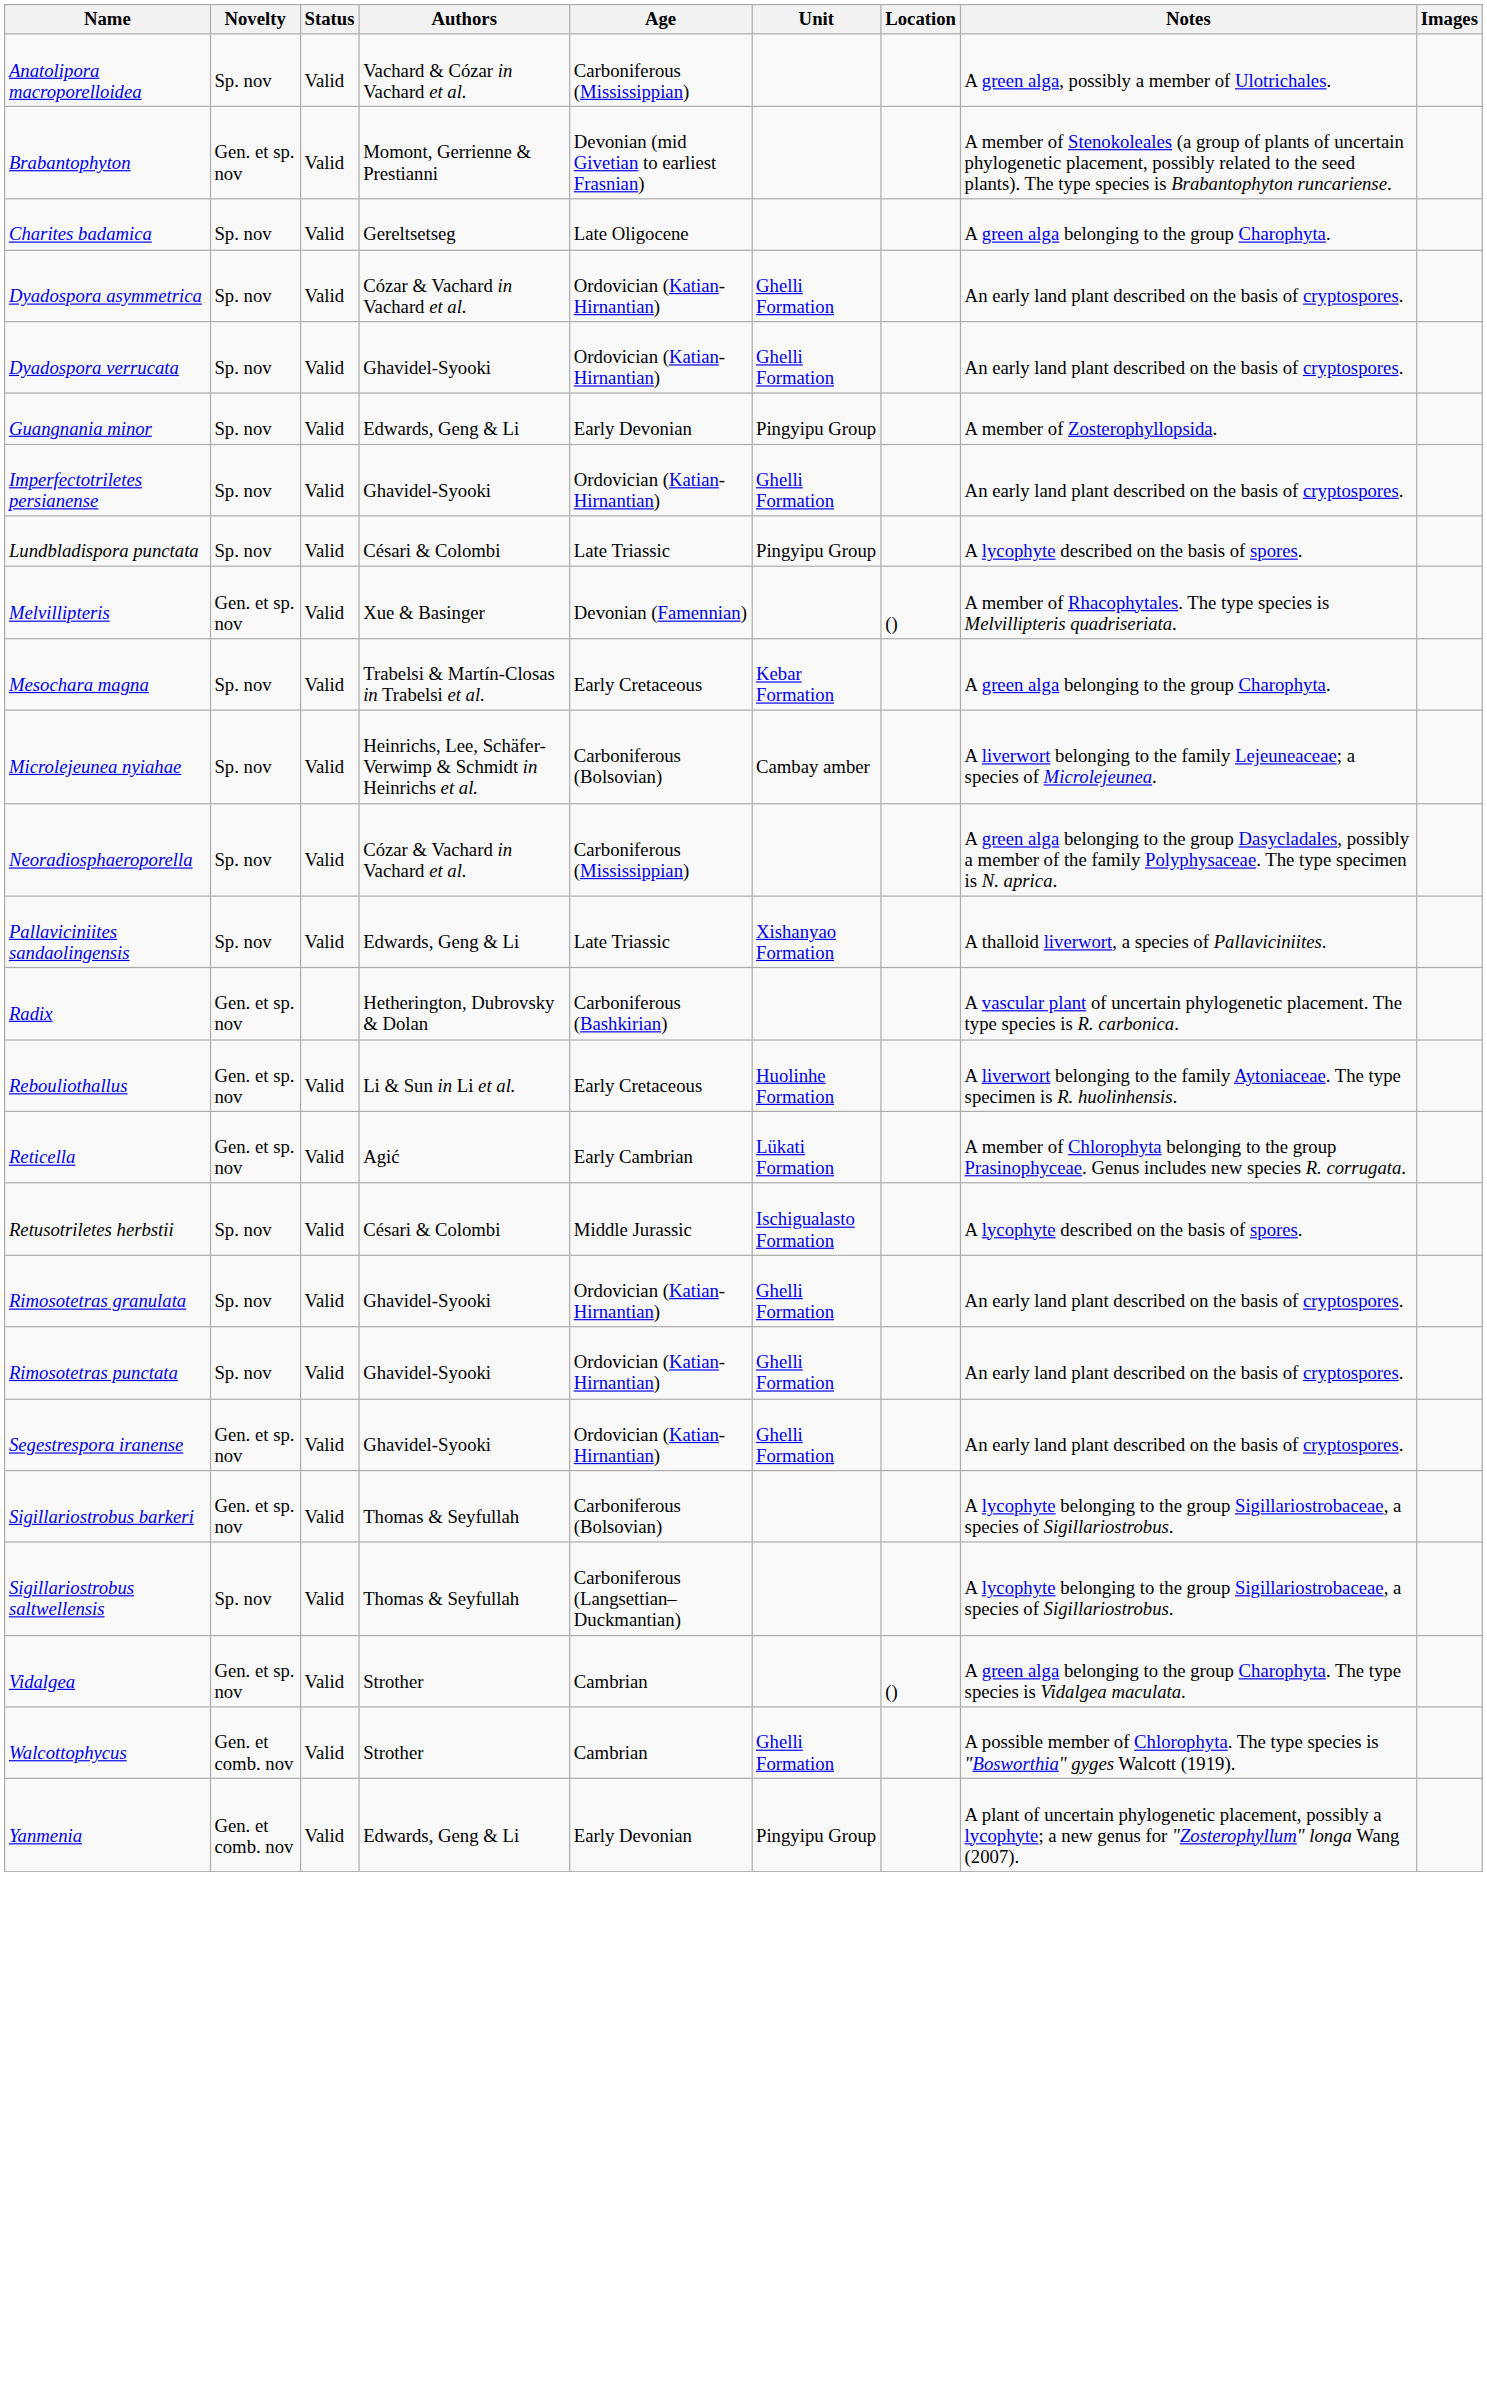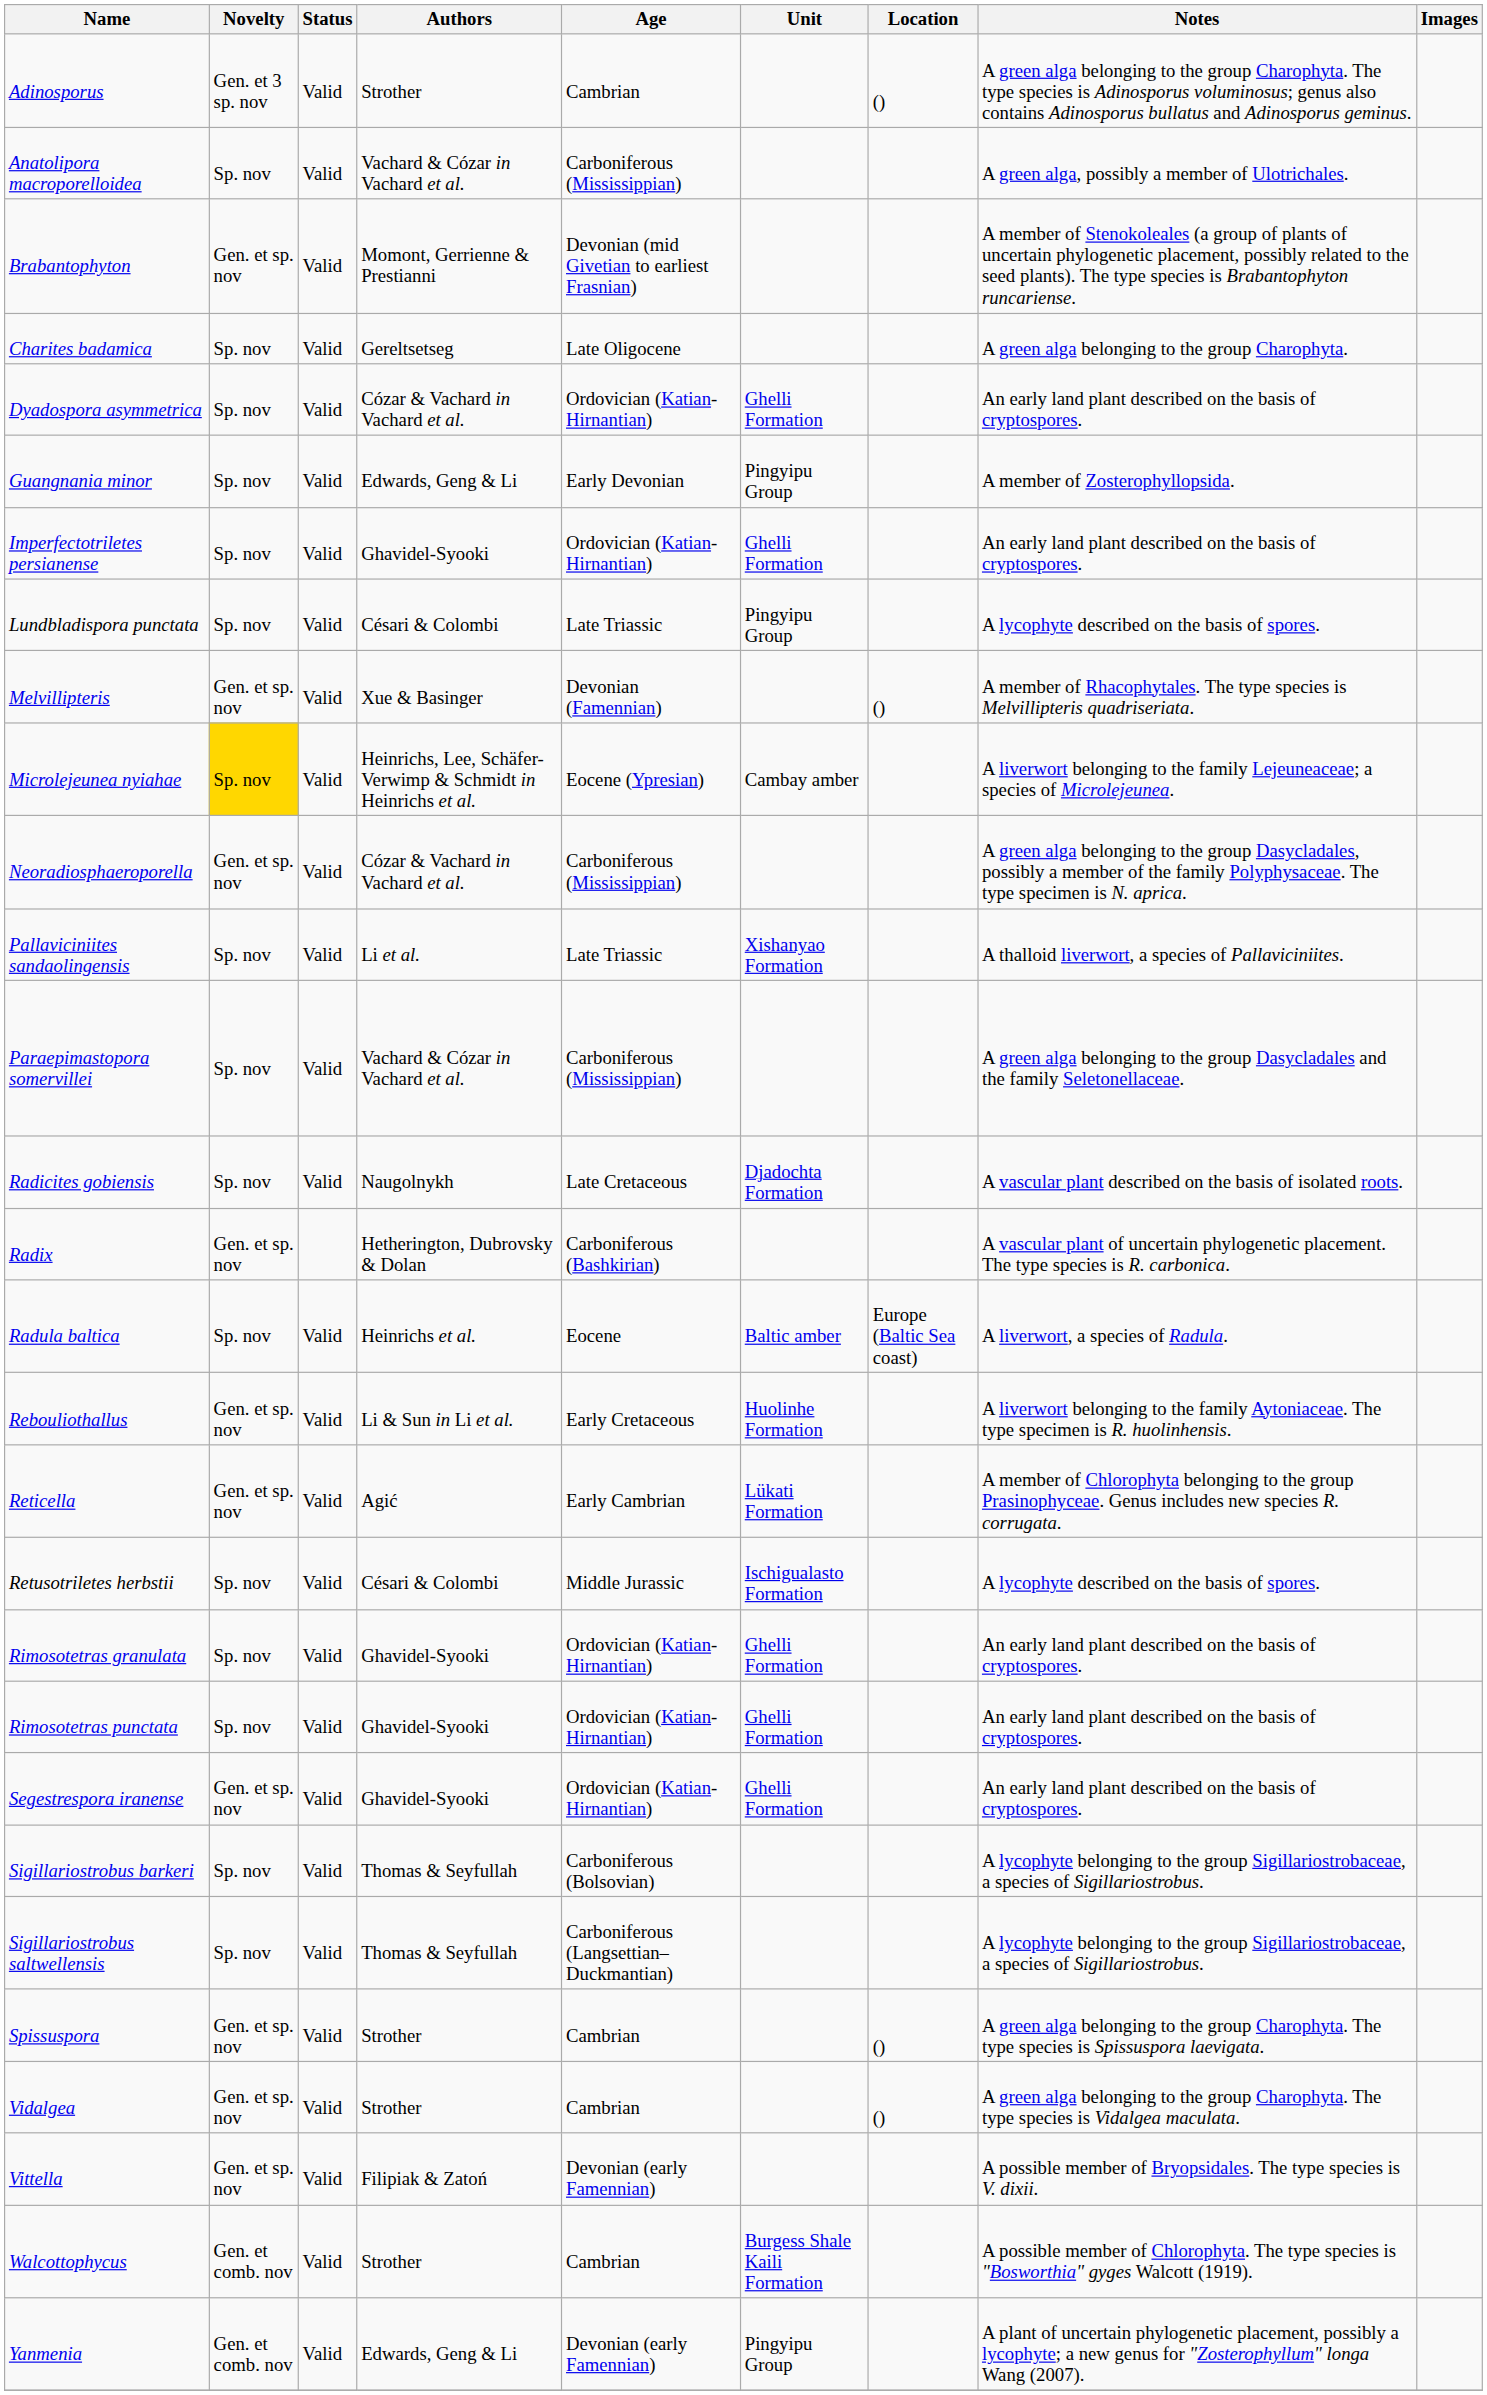+ row: (56, 91)
- row: (94, 367)
- row: (79, 684)
(243, 767) no background -> (242, 779) gold background
(627, 767) Carboniferous (Bolsovian) -> (635, 779) Eocene (Ypresian)
(243, 859) Sp. nov -> (254, 872) Gen. et sp. nov
(441, 942) Edwards, Geng & Li -> (391, 954) Li et al.
+ row: (79, 1068)
+ row: (81, 1182)
+ row: (64, 1336)
(254, 1516) Gen. et sp. nov -> (242, 1871) Sp. nov
+ row: (54, 2035)
+ row: (36, 2179)
(795, 1753) Ghelli Formation -> (798, 2261) Burgess Shale Kaili Formation
(633, 1835) Early Devonian -> (627, 2354) Devonian (early Famennian)
